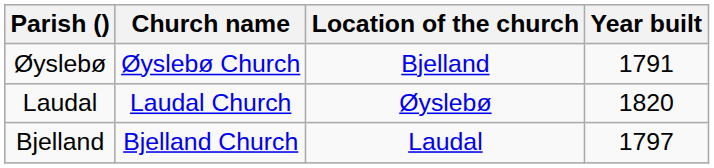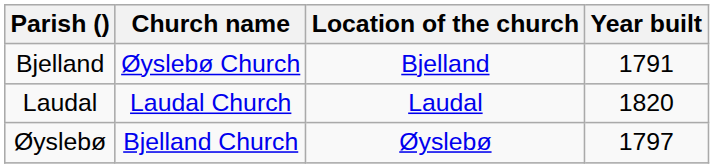(60, 63) Øyslebø -> (60, 63) Bjelland
(445, 102) Øyslebø -> (445, 102) Laudal
(60, 142) Bjelland -> (60, 142) Øyslebø
(445, 142) Laudal -> (445, 142) Øyslebø
